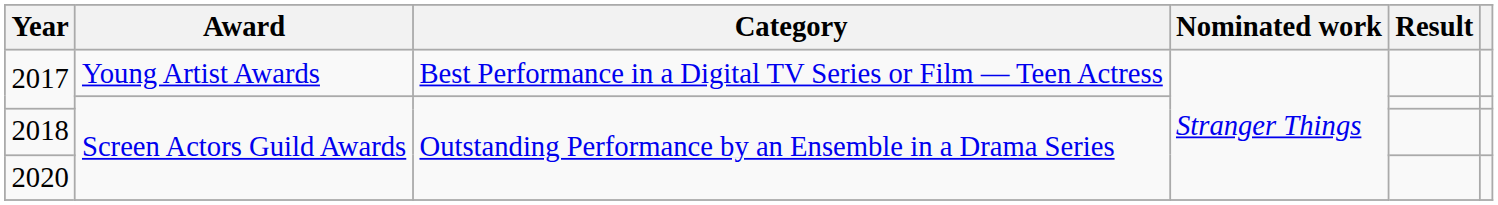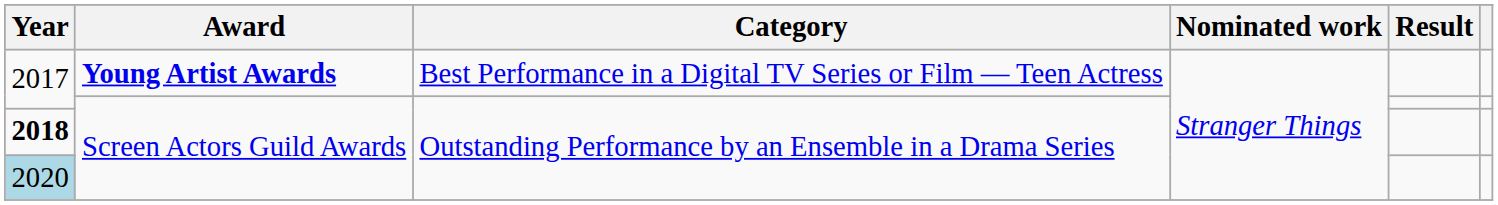(201, 72) normal -> (209, 72) bold
(40, 131) normal -> (40, 131) bold
(40, 176) no background -> (40, 176) lightblue background
